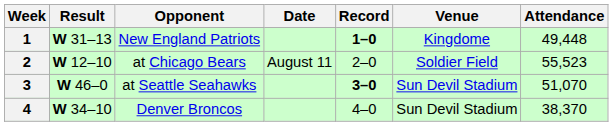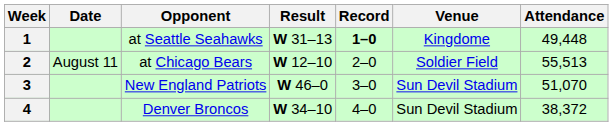columns swapped: (299, 16) <-> (82, 16)
(189, 39) New England Patriots -> (196, 39) at Seattle Seahawks
(564, 62) 55,523 -> (564, 62) 55,513
(189, 86) at Seattle Seahawks -> (196, 86) New England Patriots
(364, 86) bold -> (364, 86) normal
(564, 109) 38,370 -> (564, 109) 38,372
